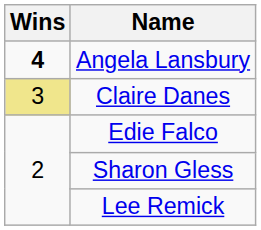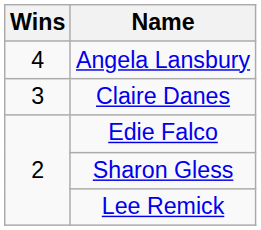(38, 59) bold -> (38, 59) normal
(38, 96) khaki background -> (38, 96) no background
